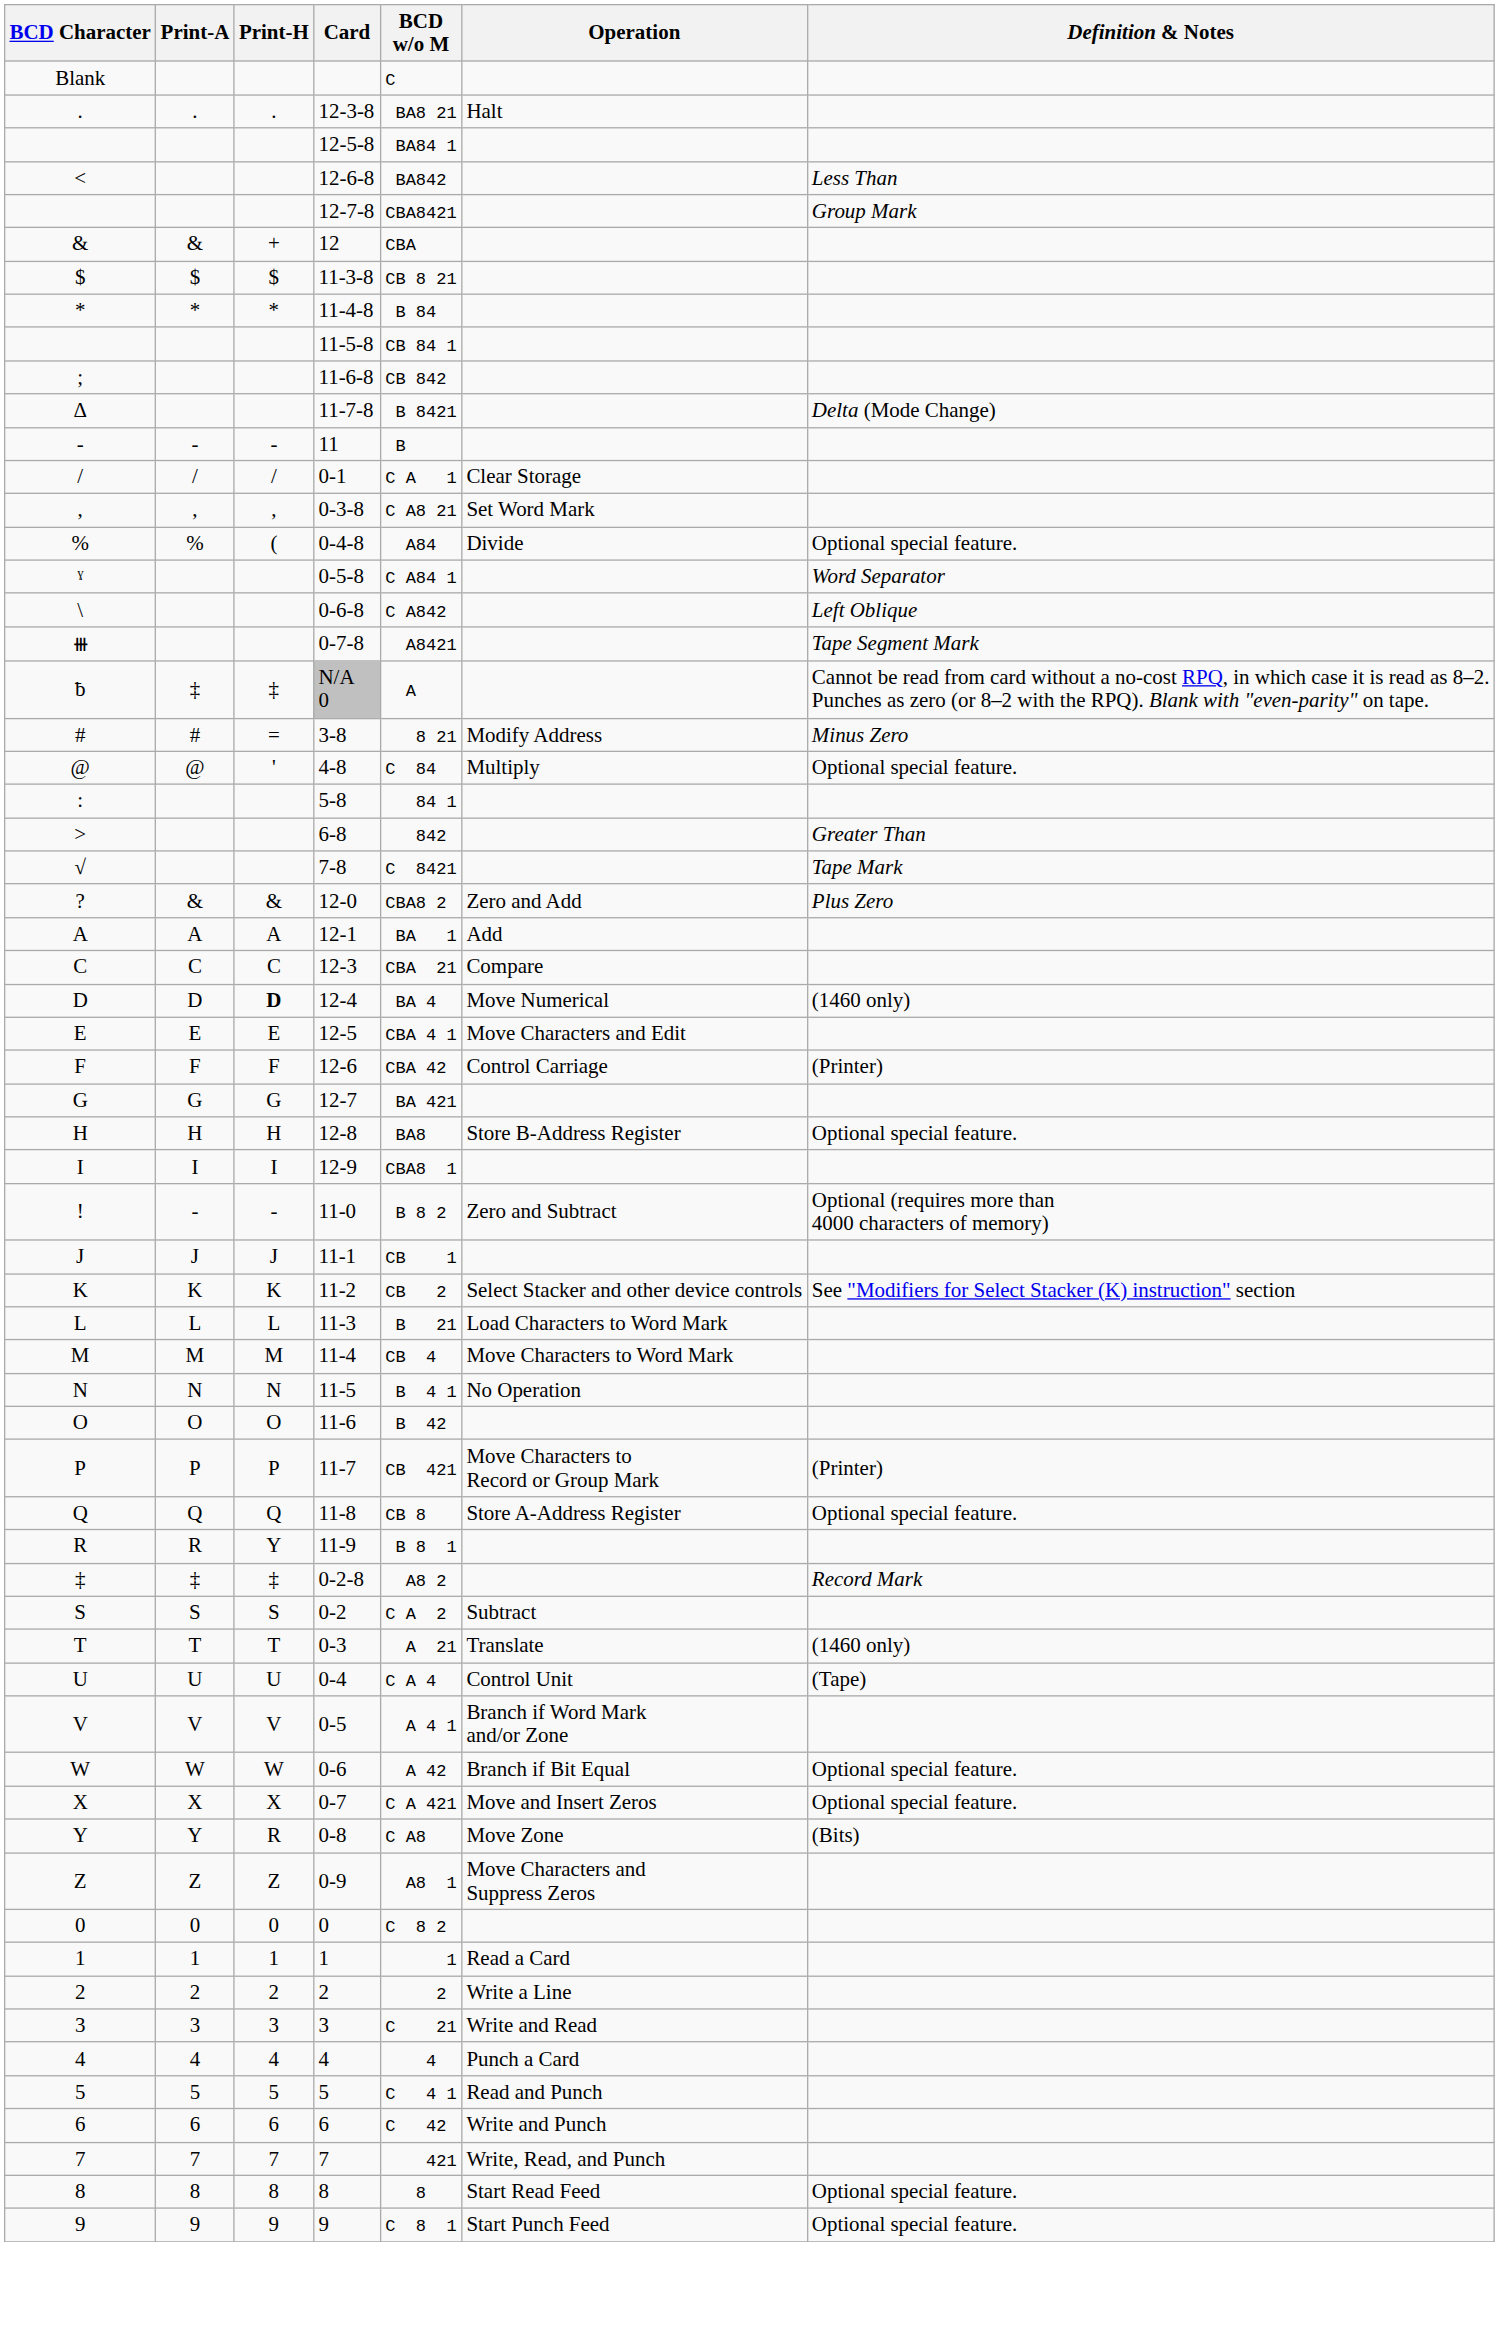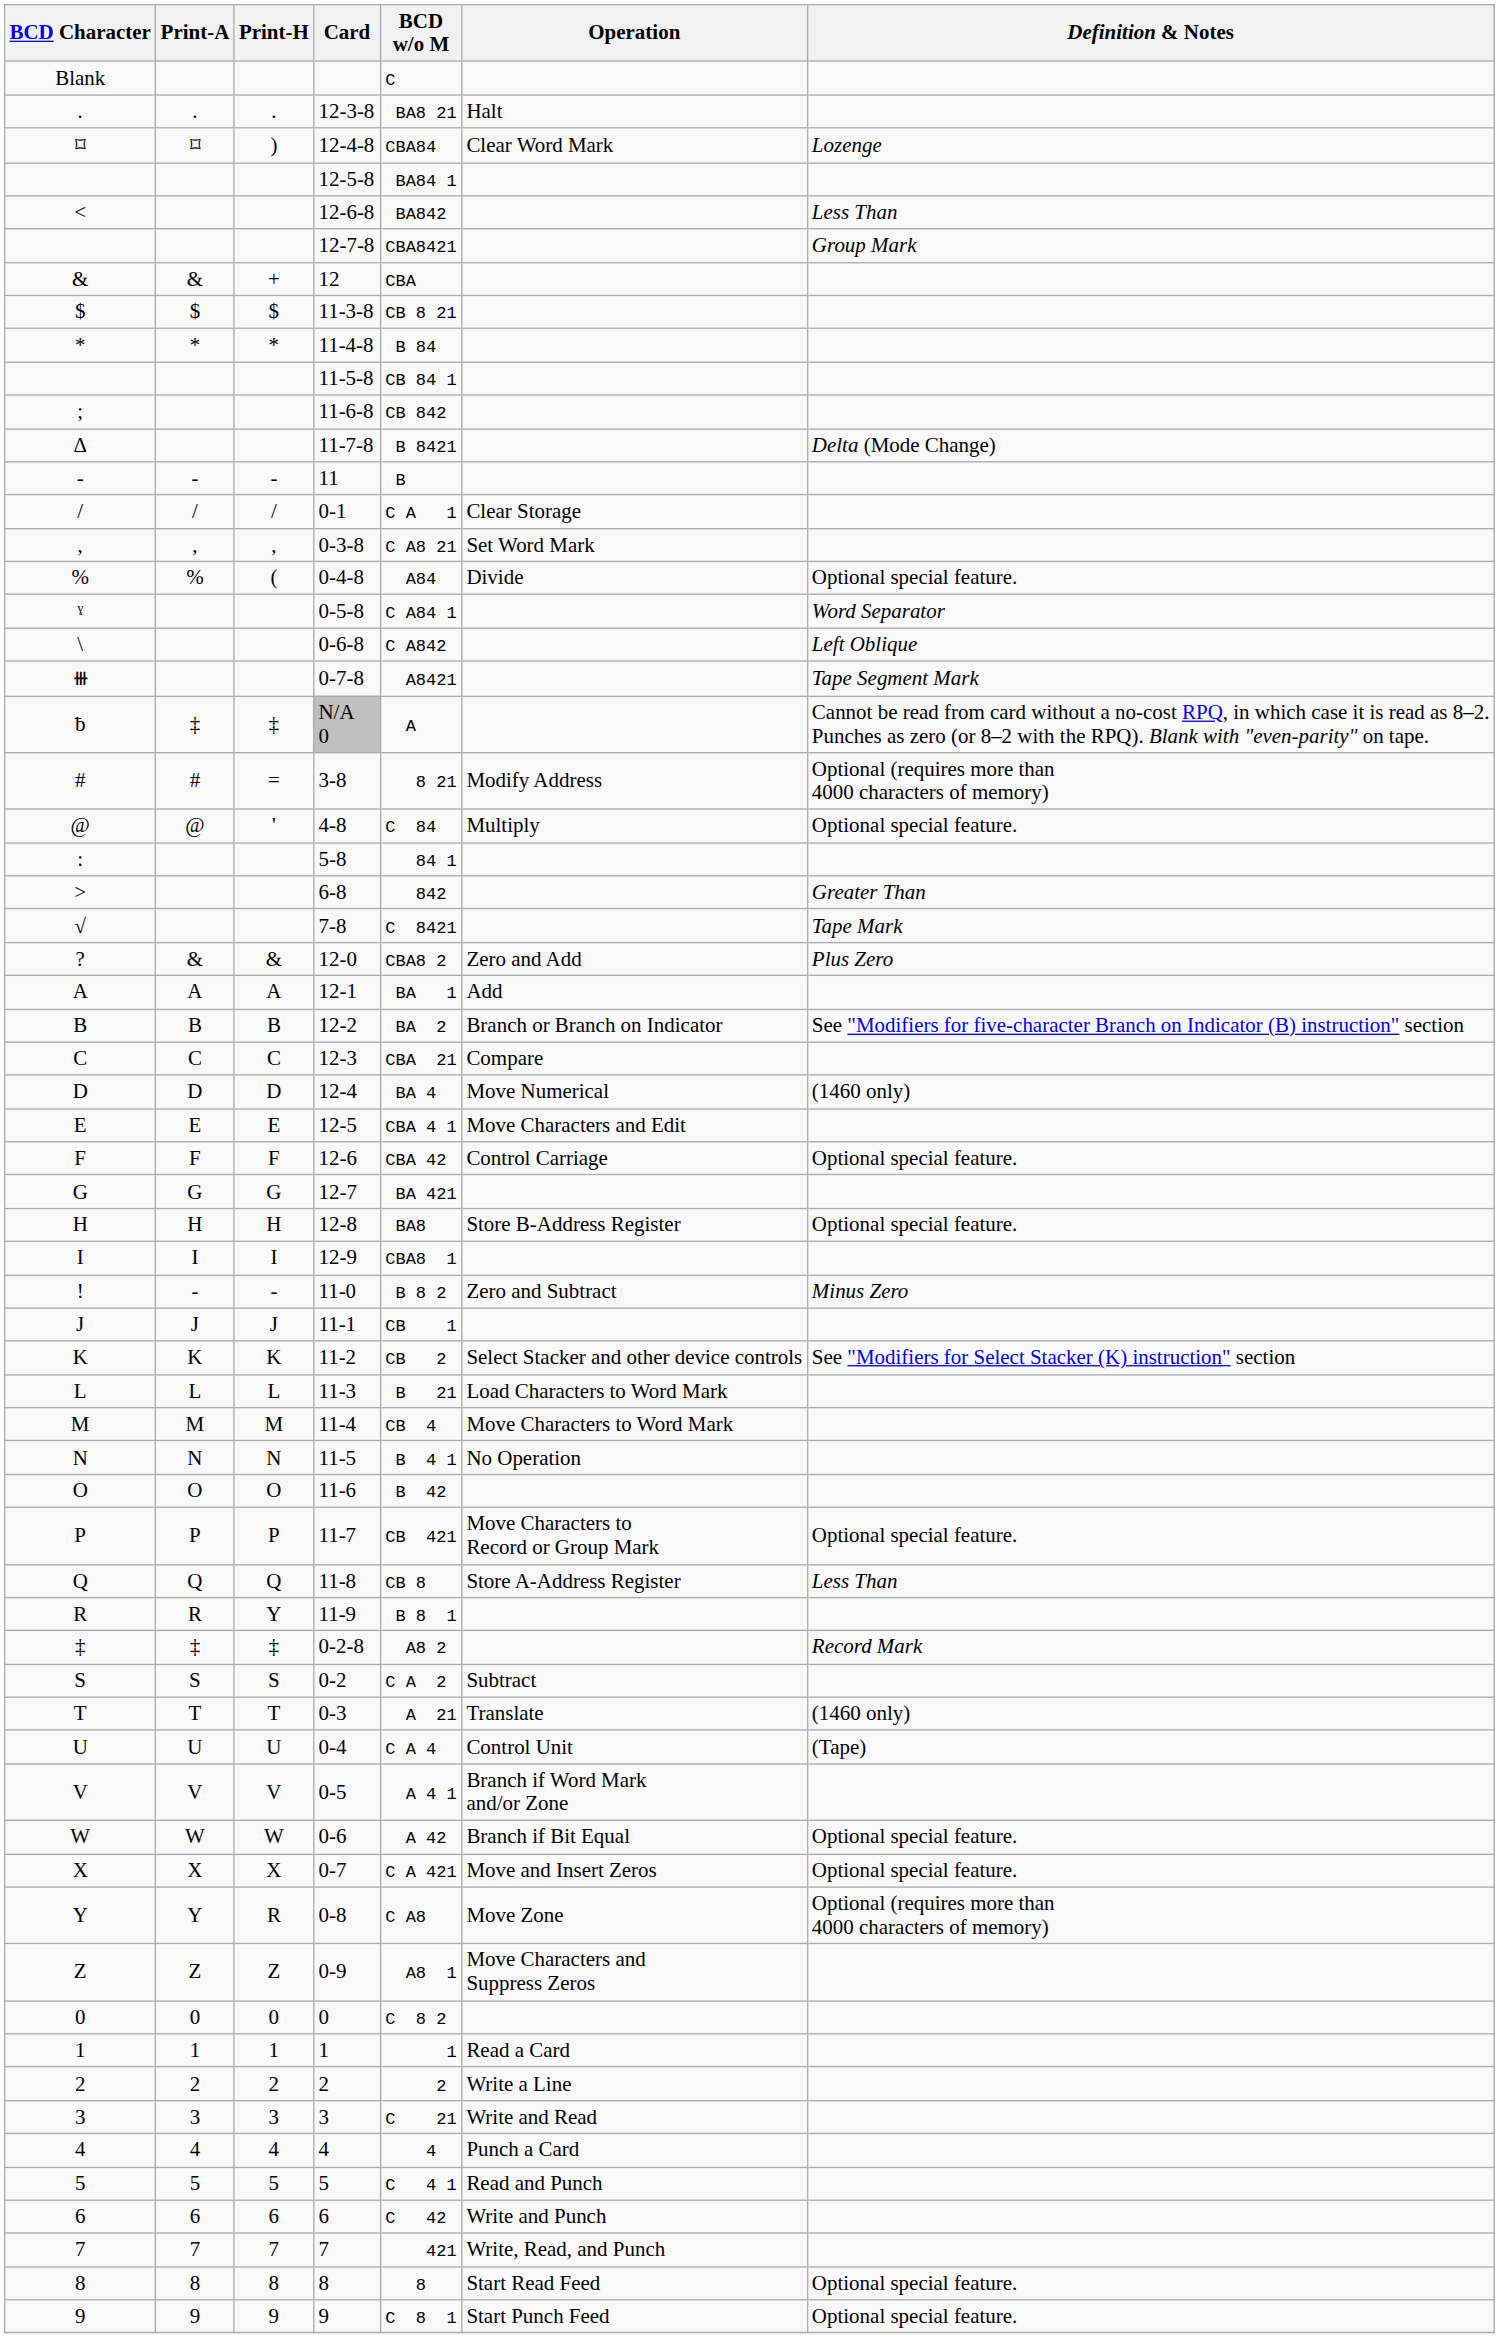+ row: (80, 145)
(860, 734) Minus Zero -> (933, 780) Optional (requires more than 4000 characters of memory)
+ row: (80, 1025)
(274, 1000) bold -> (274, 1091) normal
(847, 1066) (Printer) -> (915, 1158) Optional special feature.
(933, 1211) Optional (requires more than 4000 characters of memory) -> (860, 1291) Minus Zero
(847, 1467) (Printer) -> (915, 1535) Optional special feature.
(915, 1512) Optional special feature. -> (855, 1580) Less Than
(836, 1835) (Bits) -> (933, 1915) Optional (requires more than 4000 characters of memory)
